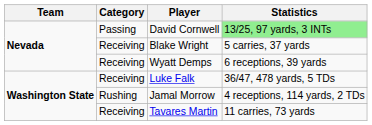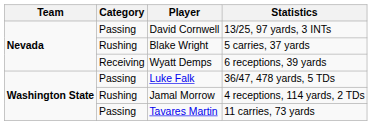(278, 29) lightgreen background -> (278, 29) no background
(122, 46) Receiving -> (118, 46) Rushing
(122, 79) Receiving -> (117, 79) Passing
(122, 112) Receiving -> (117, 112) Passing
